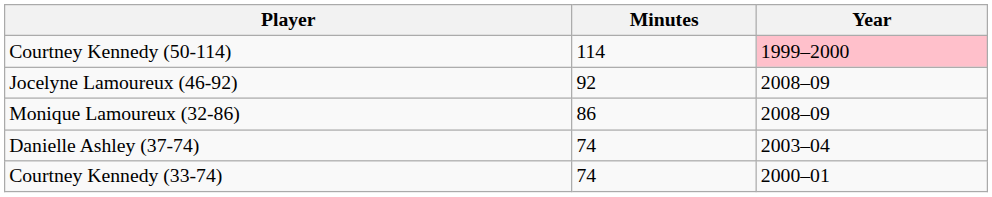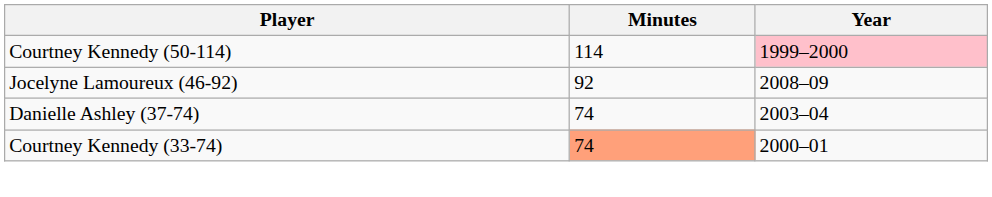- row: (124, 113)
(586, 176) no background -> (584, 144) lightsalmon background
